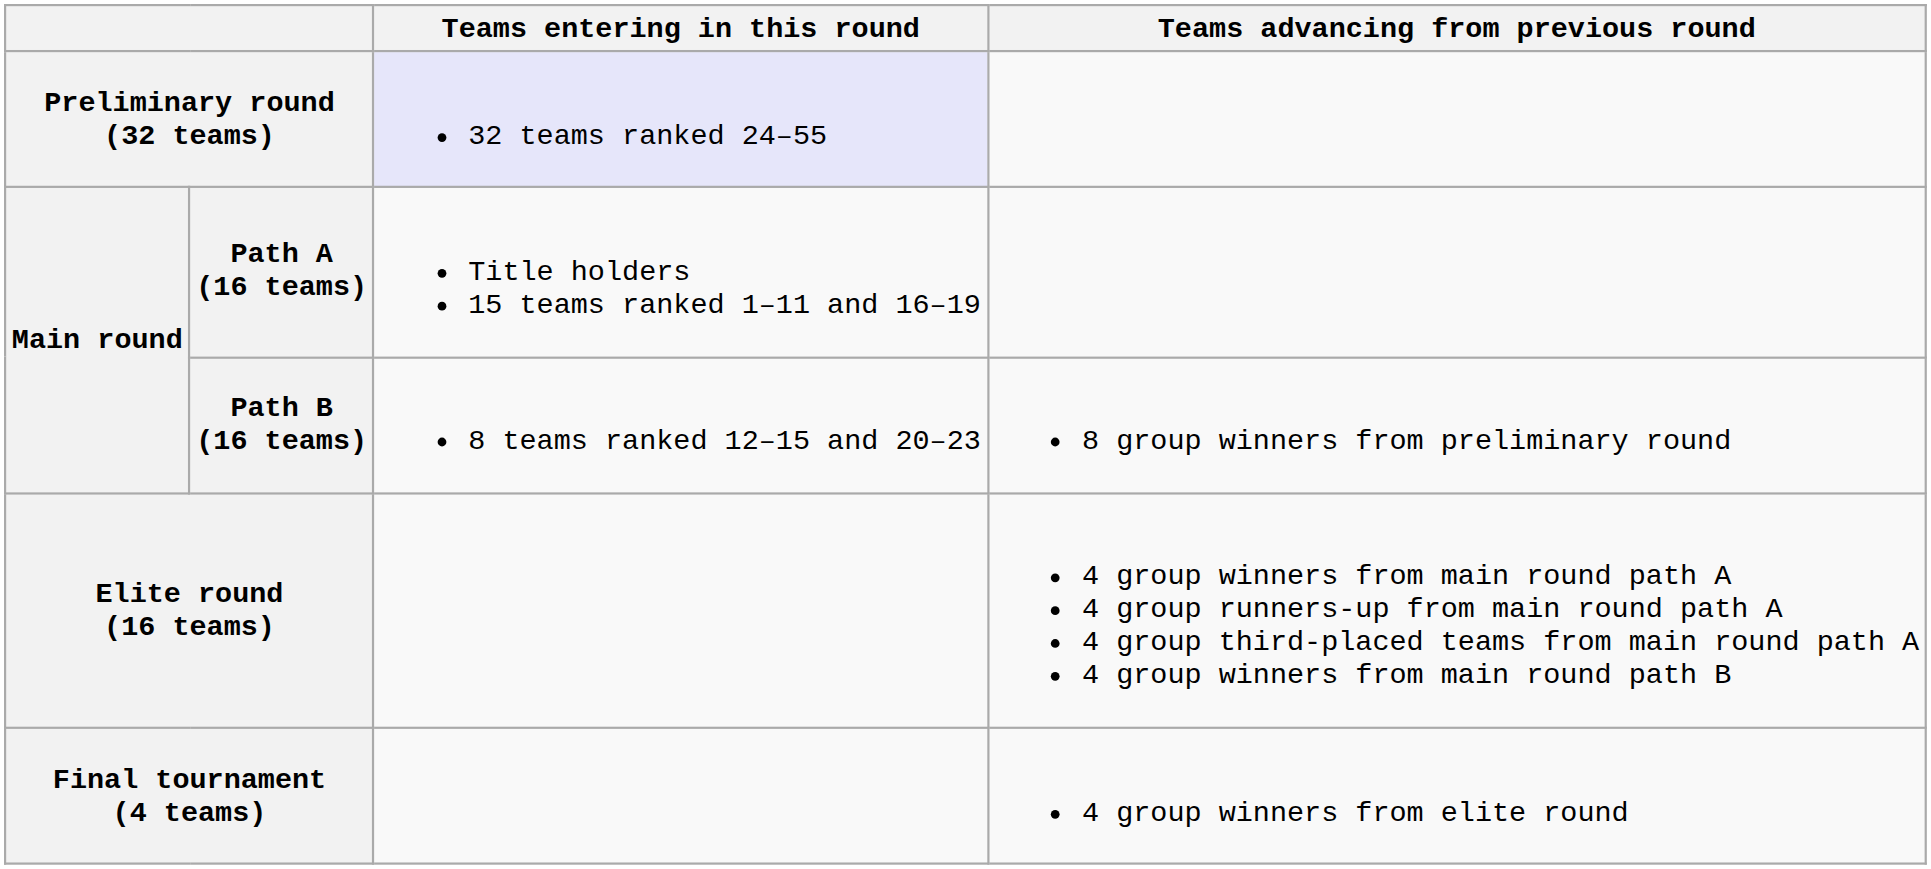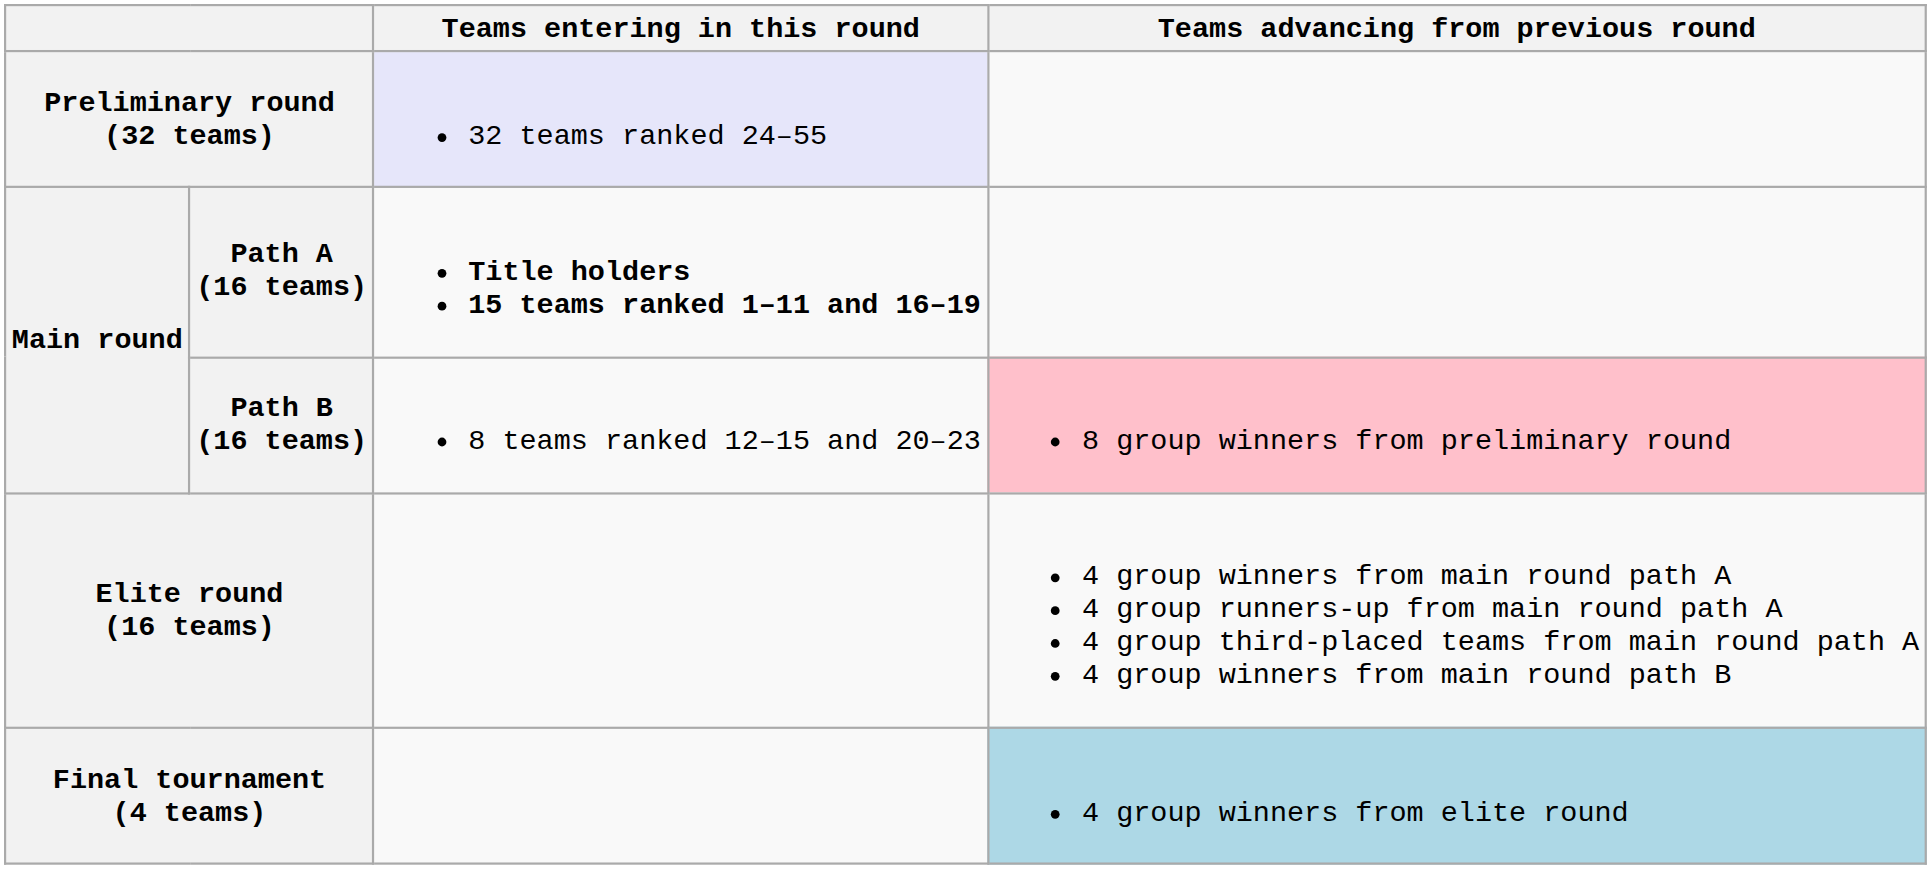(681, 289) normal -> (681, 289) bold
(1457, 441) no background -> (1457, 441) pink background
(1457, 812) no background -> (1457, 812) lightblue background
